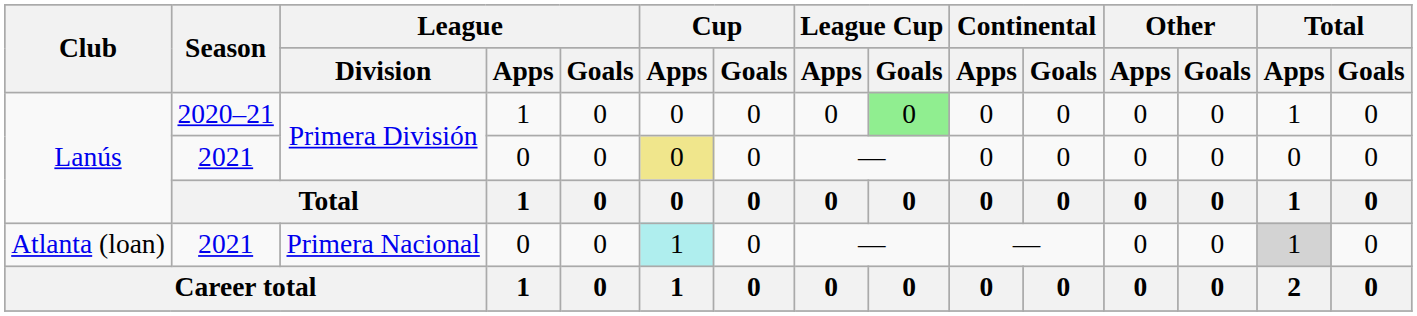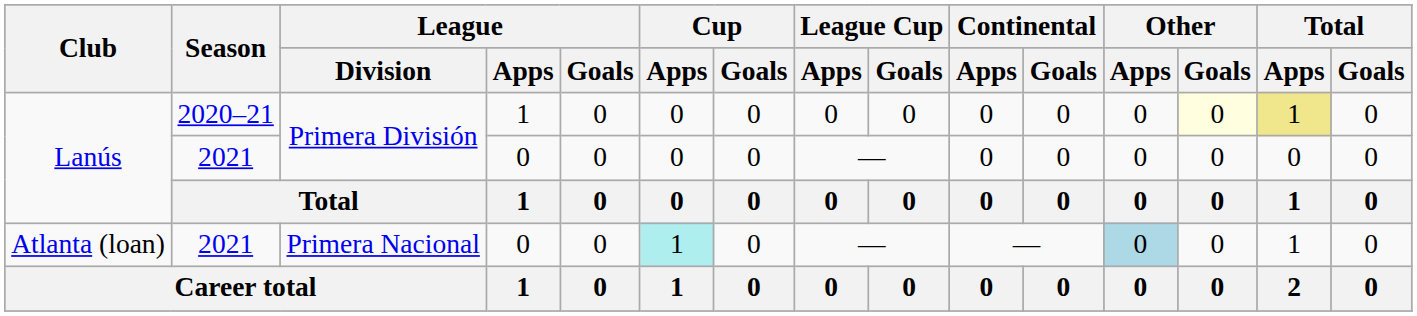(909, 113) lightgreen background -> (909, 113) no background
(1217, 113) no background -> (1217, 113) lightyellow background
(1294, 113) no background -> (1294, 113) khaki background
(677, 157) khaki background -> (677, 157) no background
(1140, 244) no background -> (1140, 244) lightblue background
(1294, 244) lightgrey background -> (1294, 244) no background
